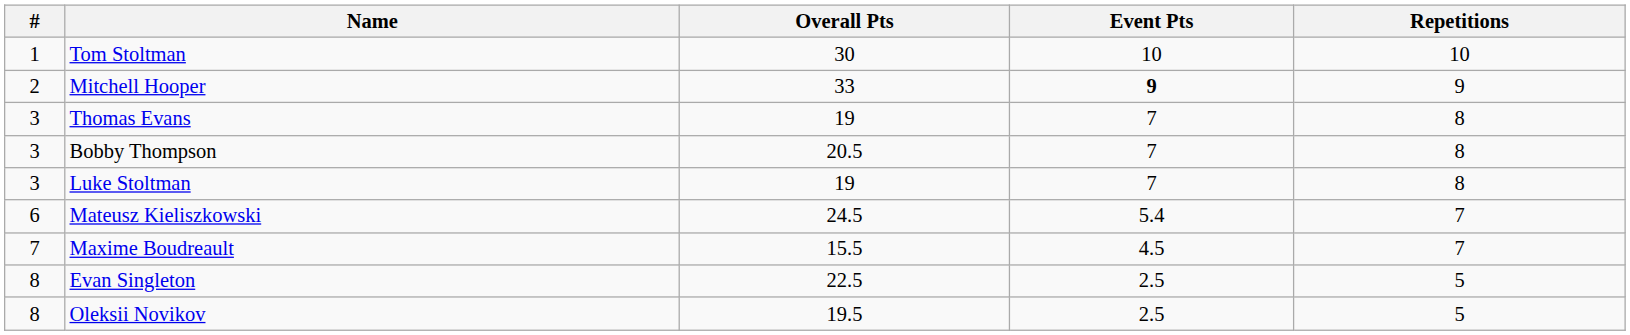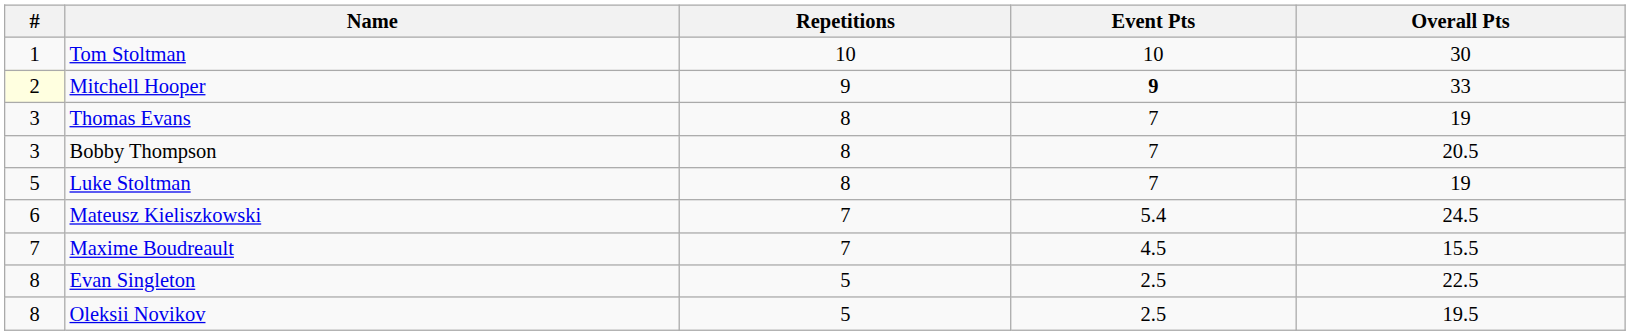columns swapped: (1460, 21) <-> (844, 21)
(35, 86) no background -> (35, 86) lightyellow background
(35, 183) 3 -> (35, 183) 5
